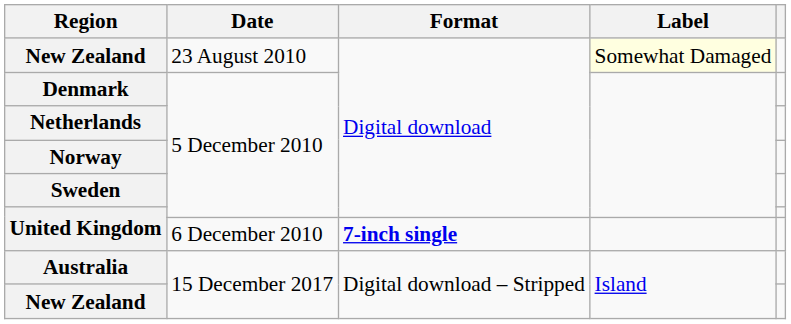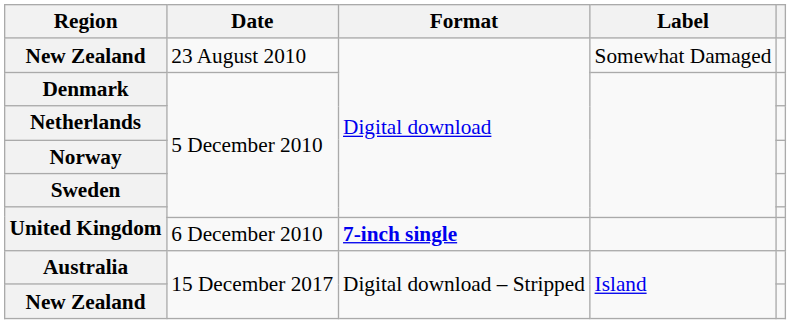(683, 55) lightyellow background -> (683, 55) no background
